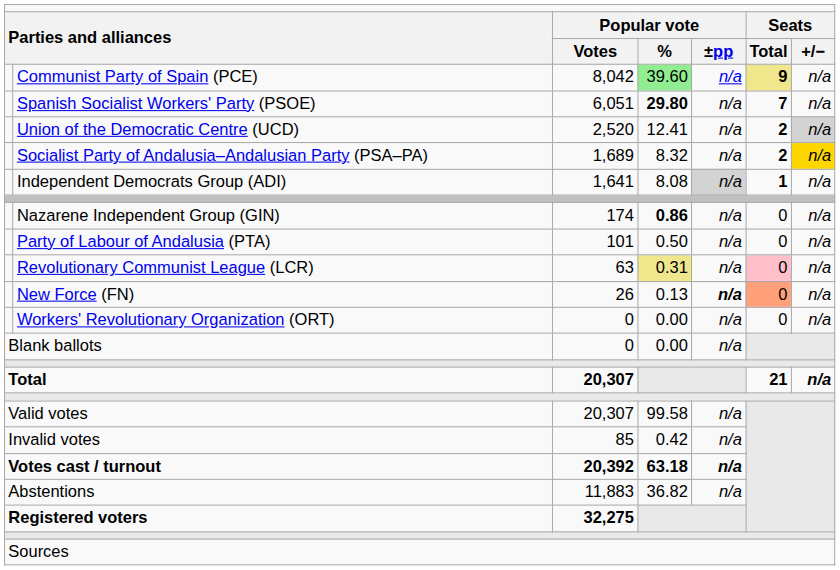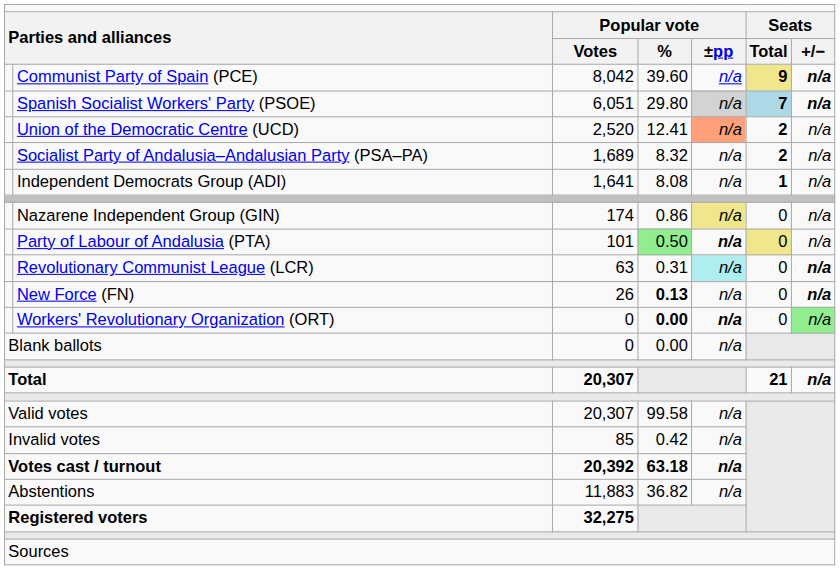(667, 77) lightgreen background -> (667, 77) no background
(820, 77) normal -> (819, 77) bold
(667, 103) bold -> (667, 103) normal
(730, 103) no background -> (730, 103) lightgrey background
(783, 103) no background -> (783, 103) lightblue background
(820, 103) normal -> (819, 103) bold
(730, 129) no background -> (730, 129) lightsalmon background
(820, 129) lightgrey background -> (820, 129) no background
(820, 155) gold background -> (820, 155) no background
(730, 181) lightgrey background -> (730, 181) no background
(672, 215) bold -> (672, 215) normal
(730, 215) no background -> (730, 215) khaki background
(672, 241) no background -> (672, 241) lightgreen background
(730, 241) normal -> (730, 241) bold
(783, 241) no background -> (783, 241) khaki background
(672, 267) khaki background -> (672, 267) no background
(730, 267) no background -> (730, 267) paleturquoise background
(783, 267) pink background -> (783, 267) no background
(820, 267) normal -> (819, 267) bold
(672, 294) normal -> (672, 294) bold
(730, 294) bold -> (730, 294) normal
(783, 294) lightsalmon background -> (783, 294) no background
(820, 294) normal -> (819, 294) bold
(672, 320) normal -> (672, 320) bold
(730, 320) normal -> (730, 320) bold
(820, 320) no background -> (820, 320) lightgreen background
